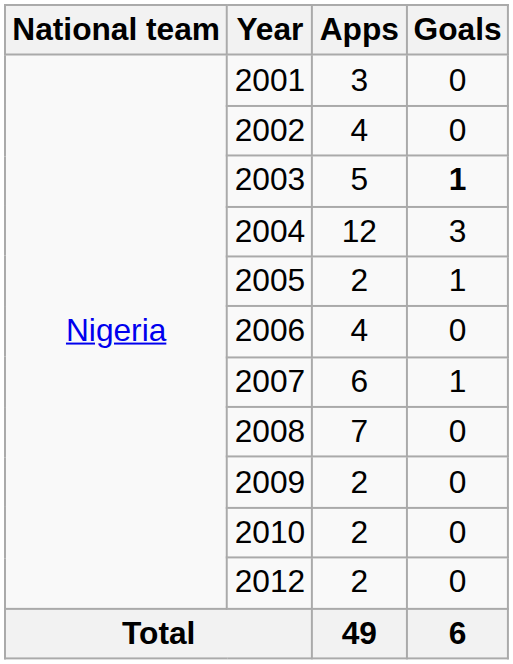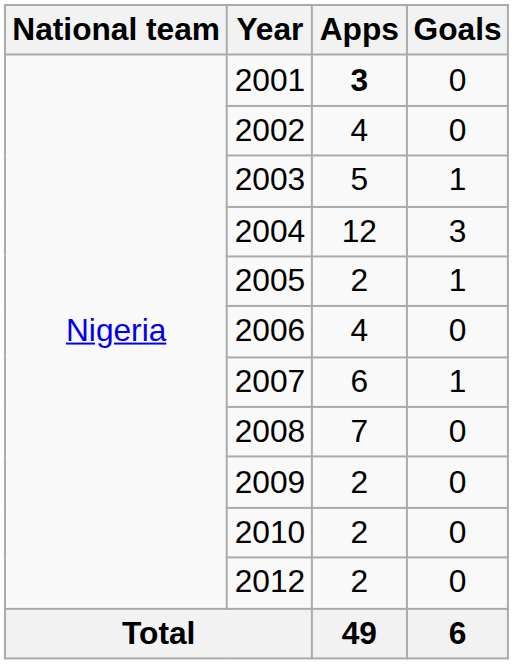(359, 79) normal -> (359, 79) bold
(458, 180) bold -> (458, 180) normal
